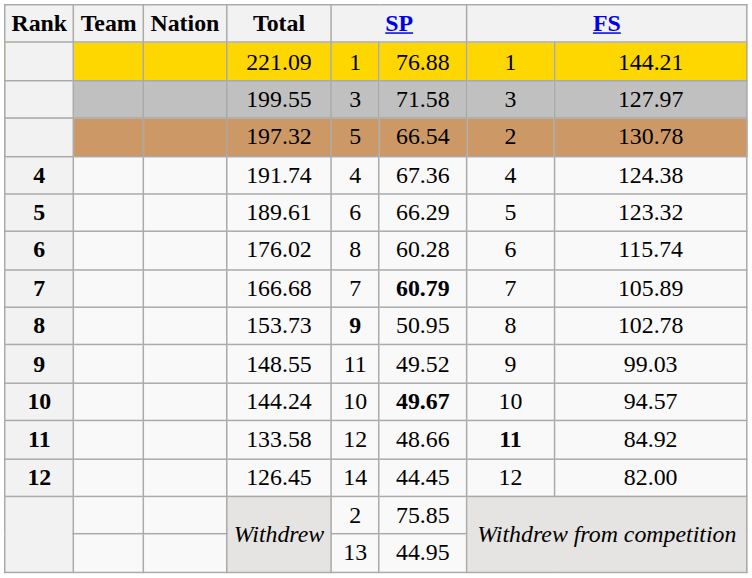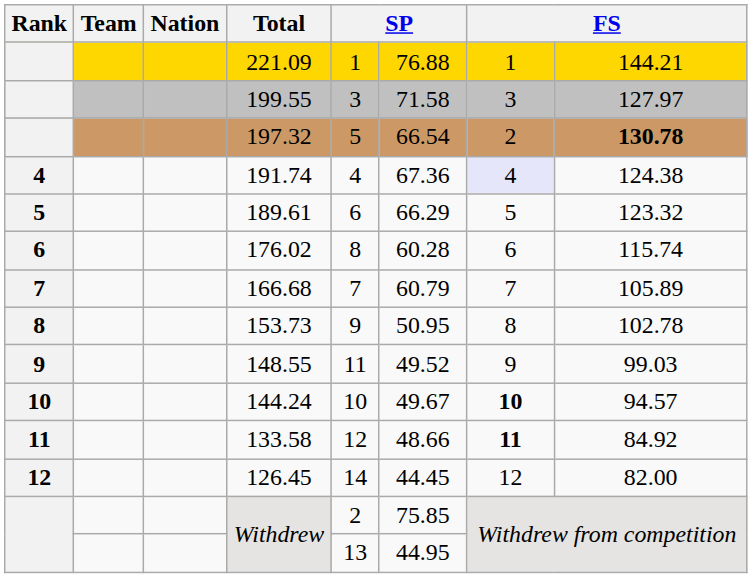(651, 136) normal -> (651, 136) bold
(510, 174) no background -> (510, 174) lavender background
(423, 288) bold -> (423, 288) normal
(355, 325) bold -> (355, 325) normal
(423, 401) bold -> (423, 401) normal
(510, 401) normal -> (510, 401) bold
